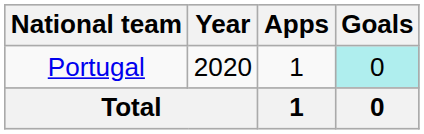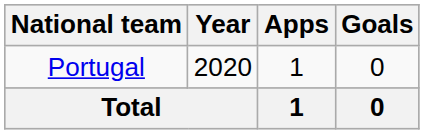(377, 66) paleturquoise background -> (377, 66) no background
